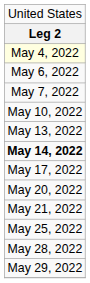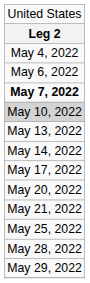(45, 53) lightyellow background -> (45, 53) no background
(45, 92) normal -> (45, 92) bold
(45, 111) no background -> (45, 111) lightgrey background
(45, 151) bold -> (45, 151) normal
